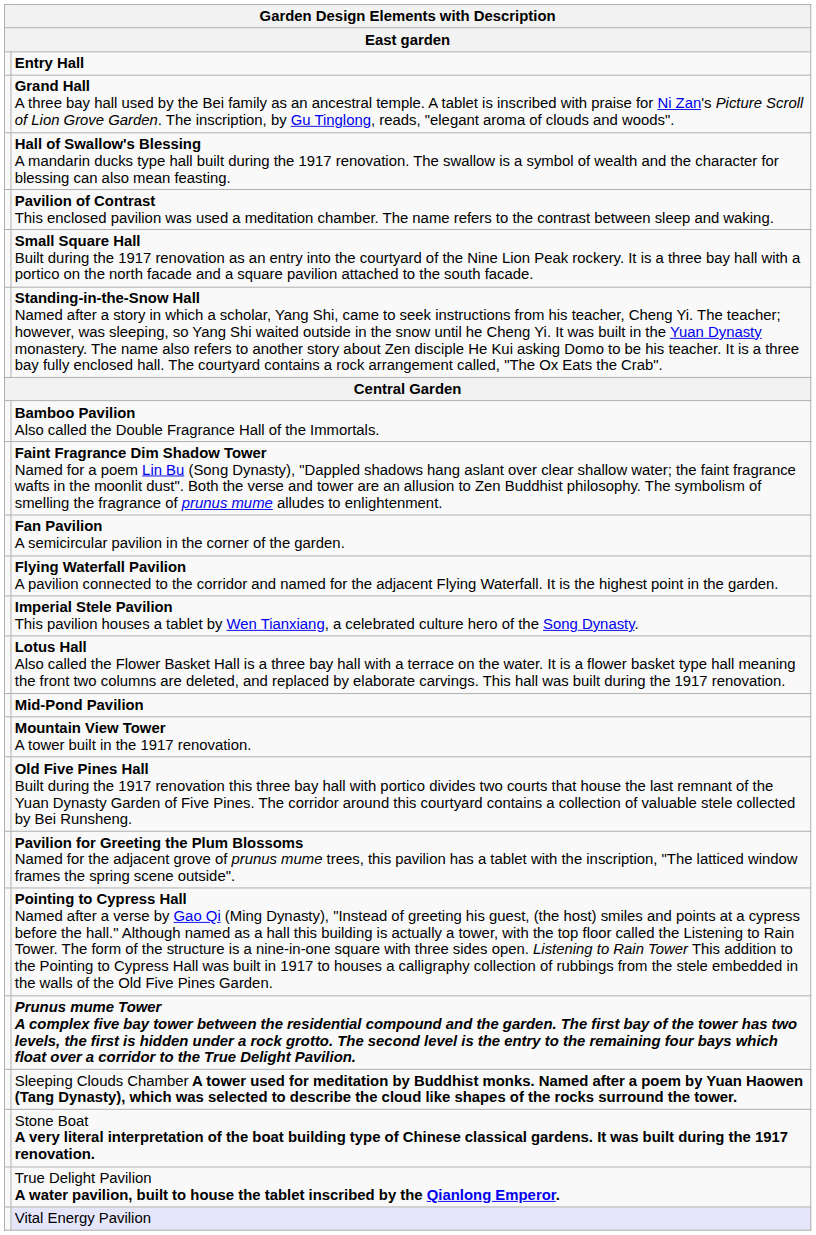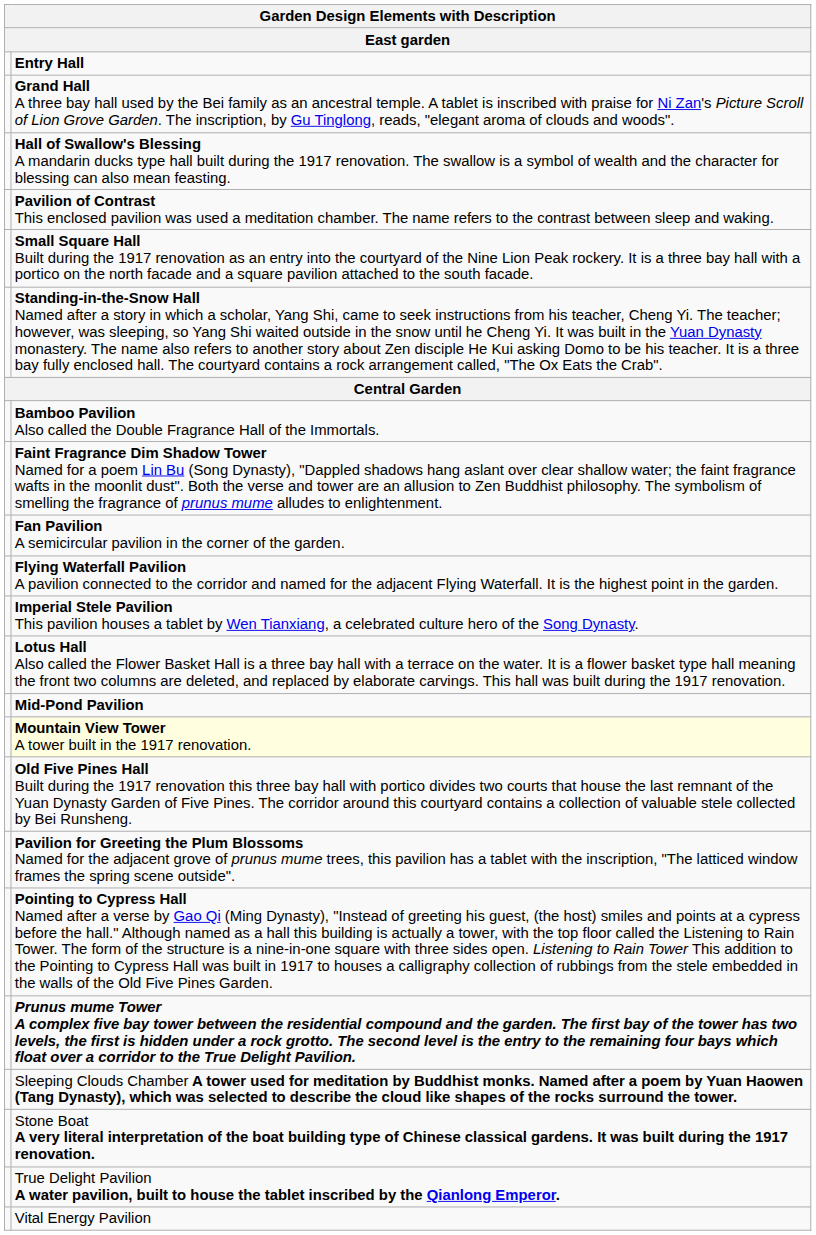(133, 737) no background -> (133, 737) lightyellow background
(83, 1218) lavender background -> (83, 1218) no background
